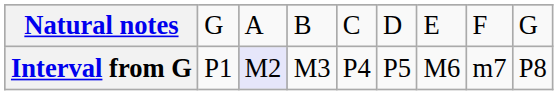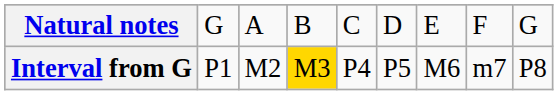(263, 67) lavender background -> (263, 67) no background
(312, 67) no background -> (312, 67) gold background
